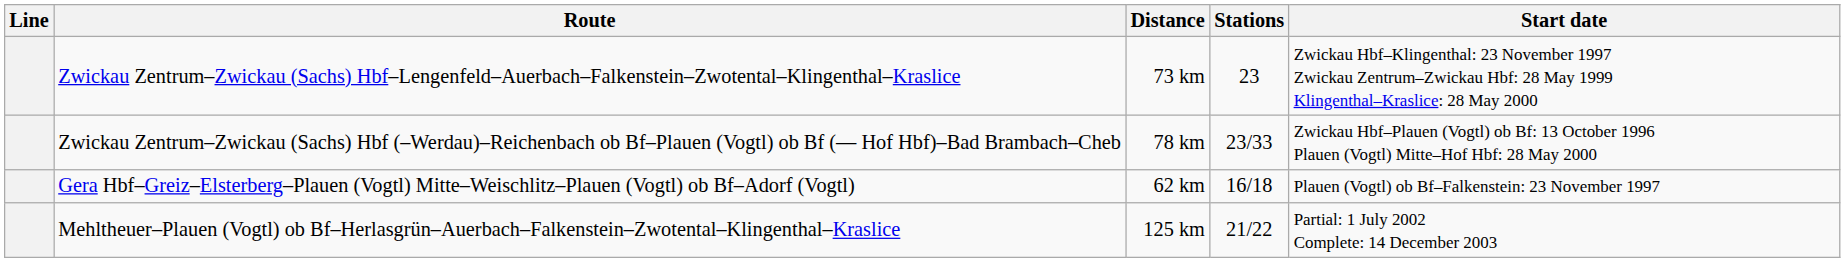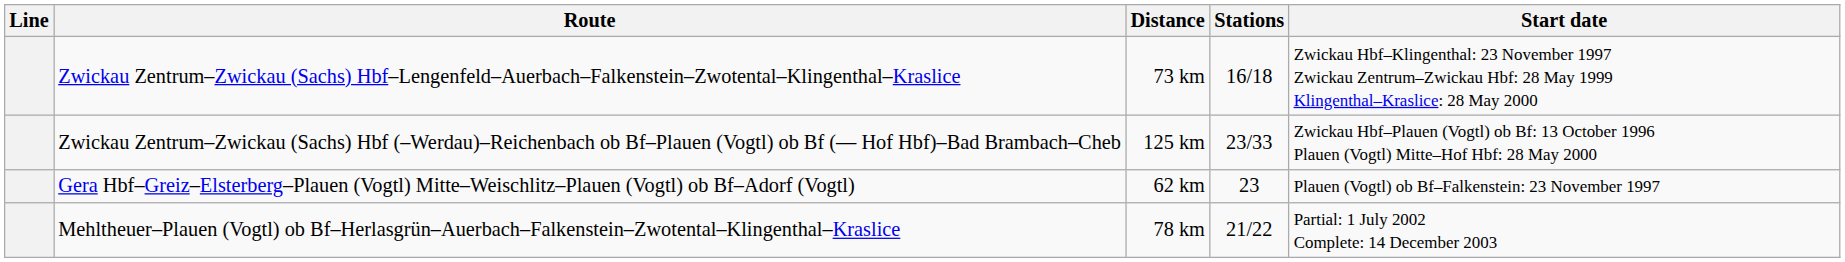(1249, 75) 23 -> (1249, 75) 16/18
(1179, 142) 78 km -> (1174, 142) 125 km
(1249, 185) 16/18 -> (1249, 185) 23
(1174, 229) 125 km -> (1179, 229) 78 km
